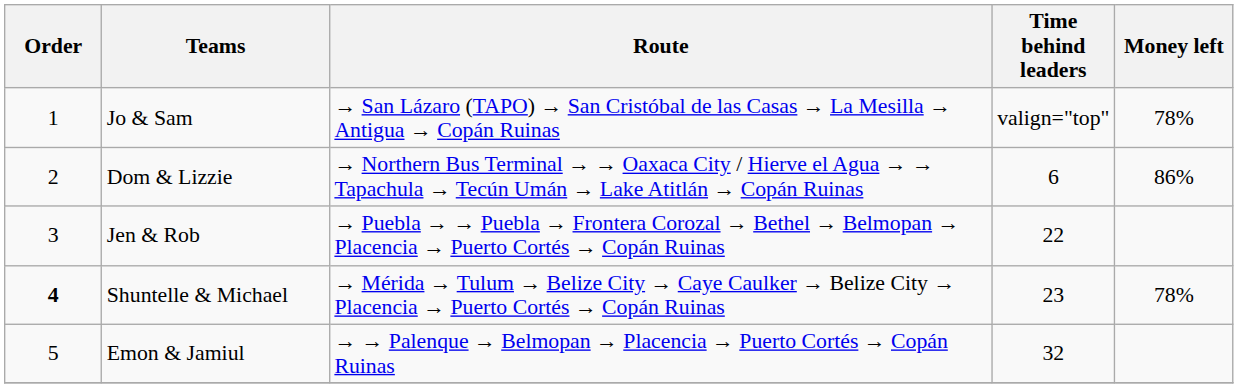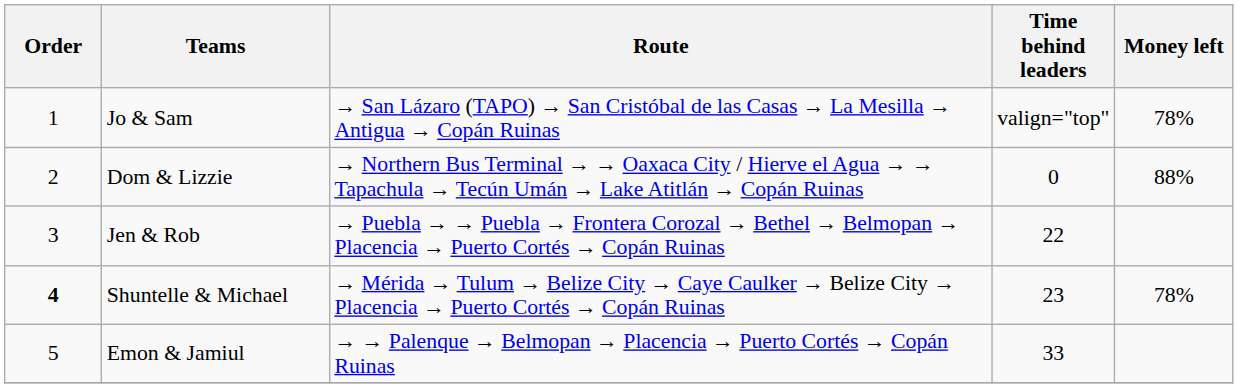(1053, 176) 6 -> (1053, 176) 0
(1174, 176) 86% -> (1174, 176) 88%
(1053, 353) 32 -> (1053, 353) 33
